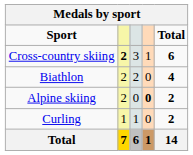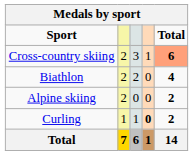(124, 56) bold -> (124, 56) normal
(171, 56) no background -> (171, 56) lightsalmon background
(148, 98) bold -> (148, 98) normal
(148, 118) normal -> (148, 118) bold
